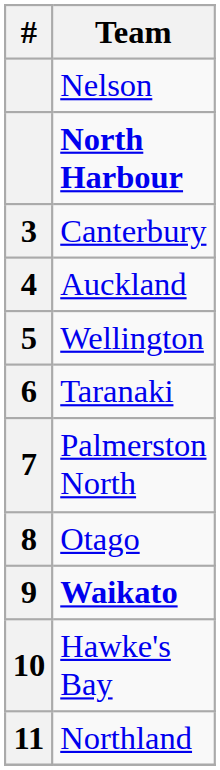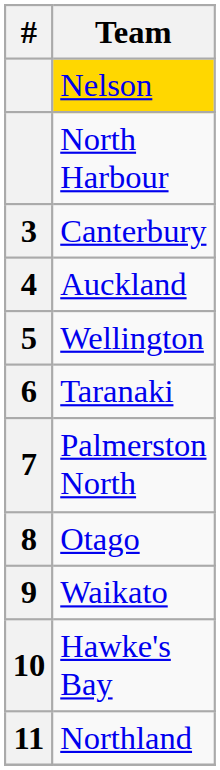(106, 85) no background -> (106, 85) gold background
(122, 158) bold -> (114, 158) normal
(119, 591) bold -> (114, 591) normal
